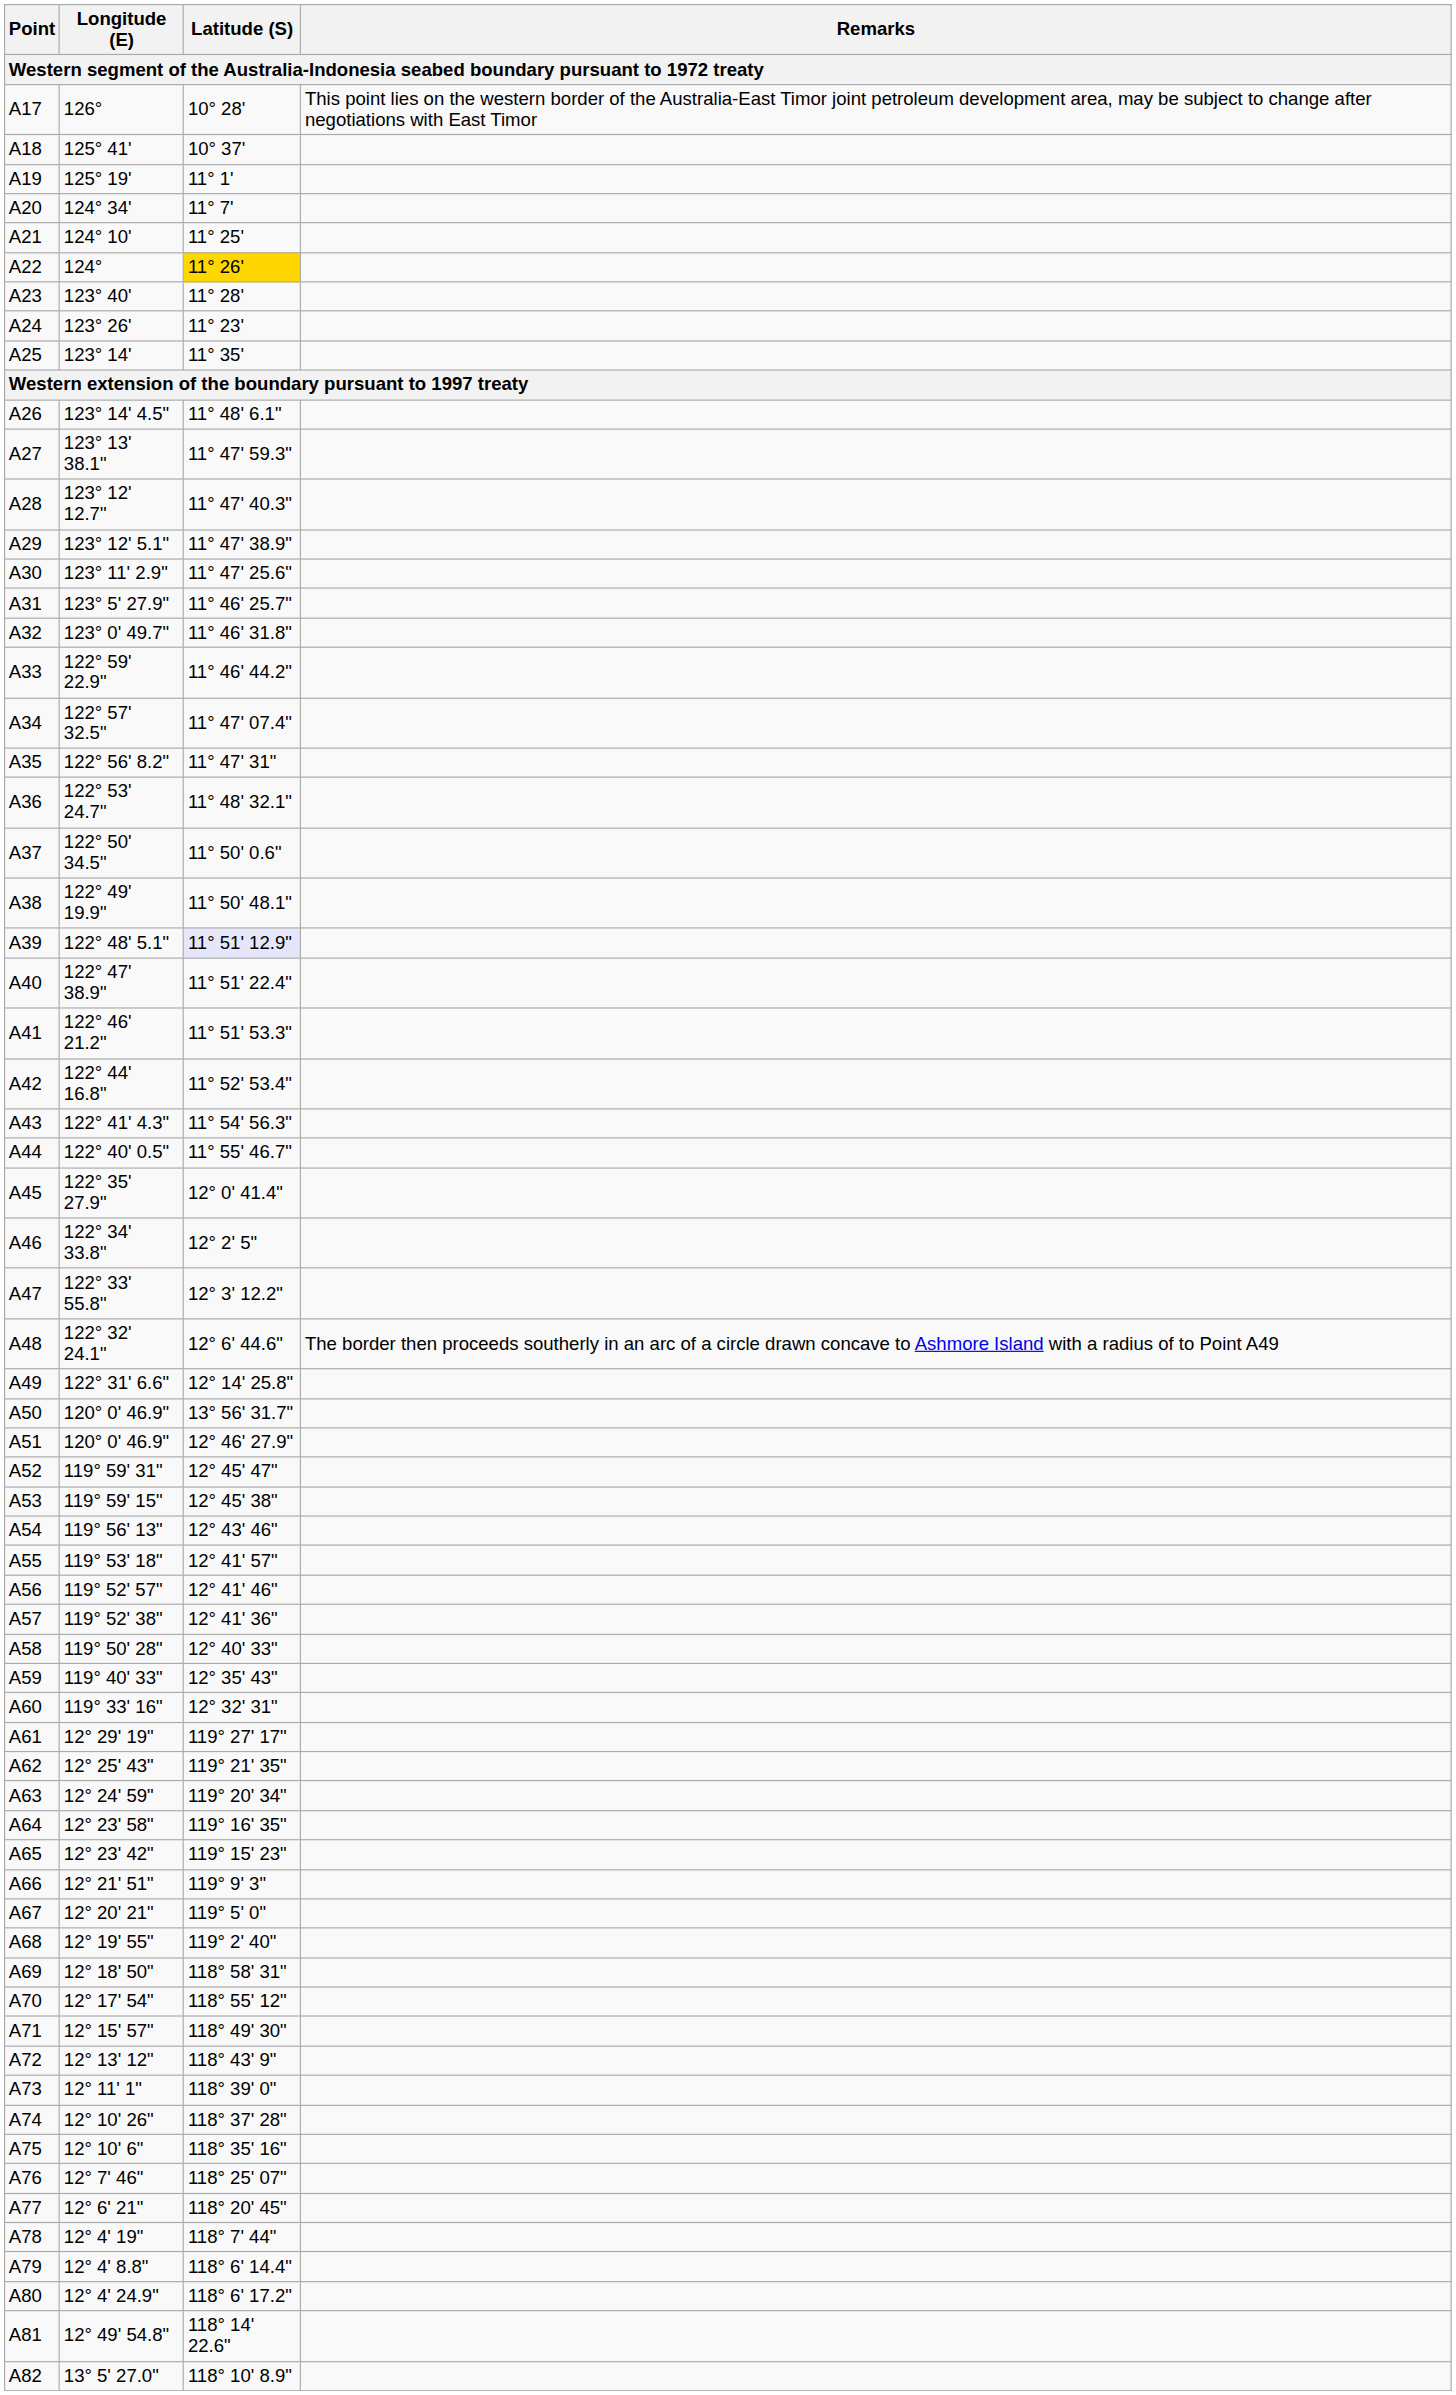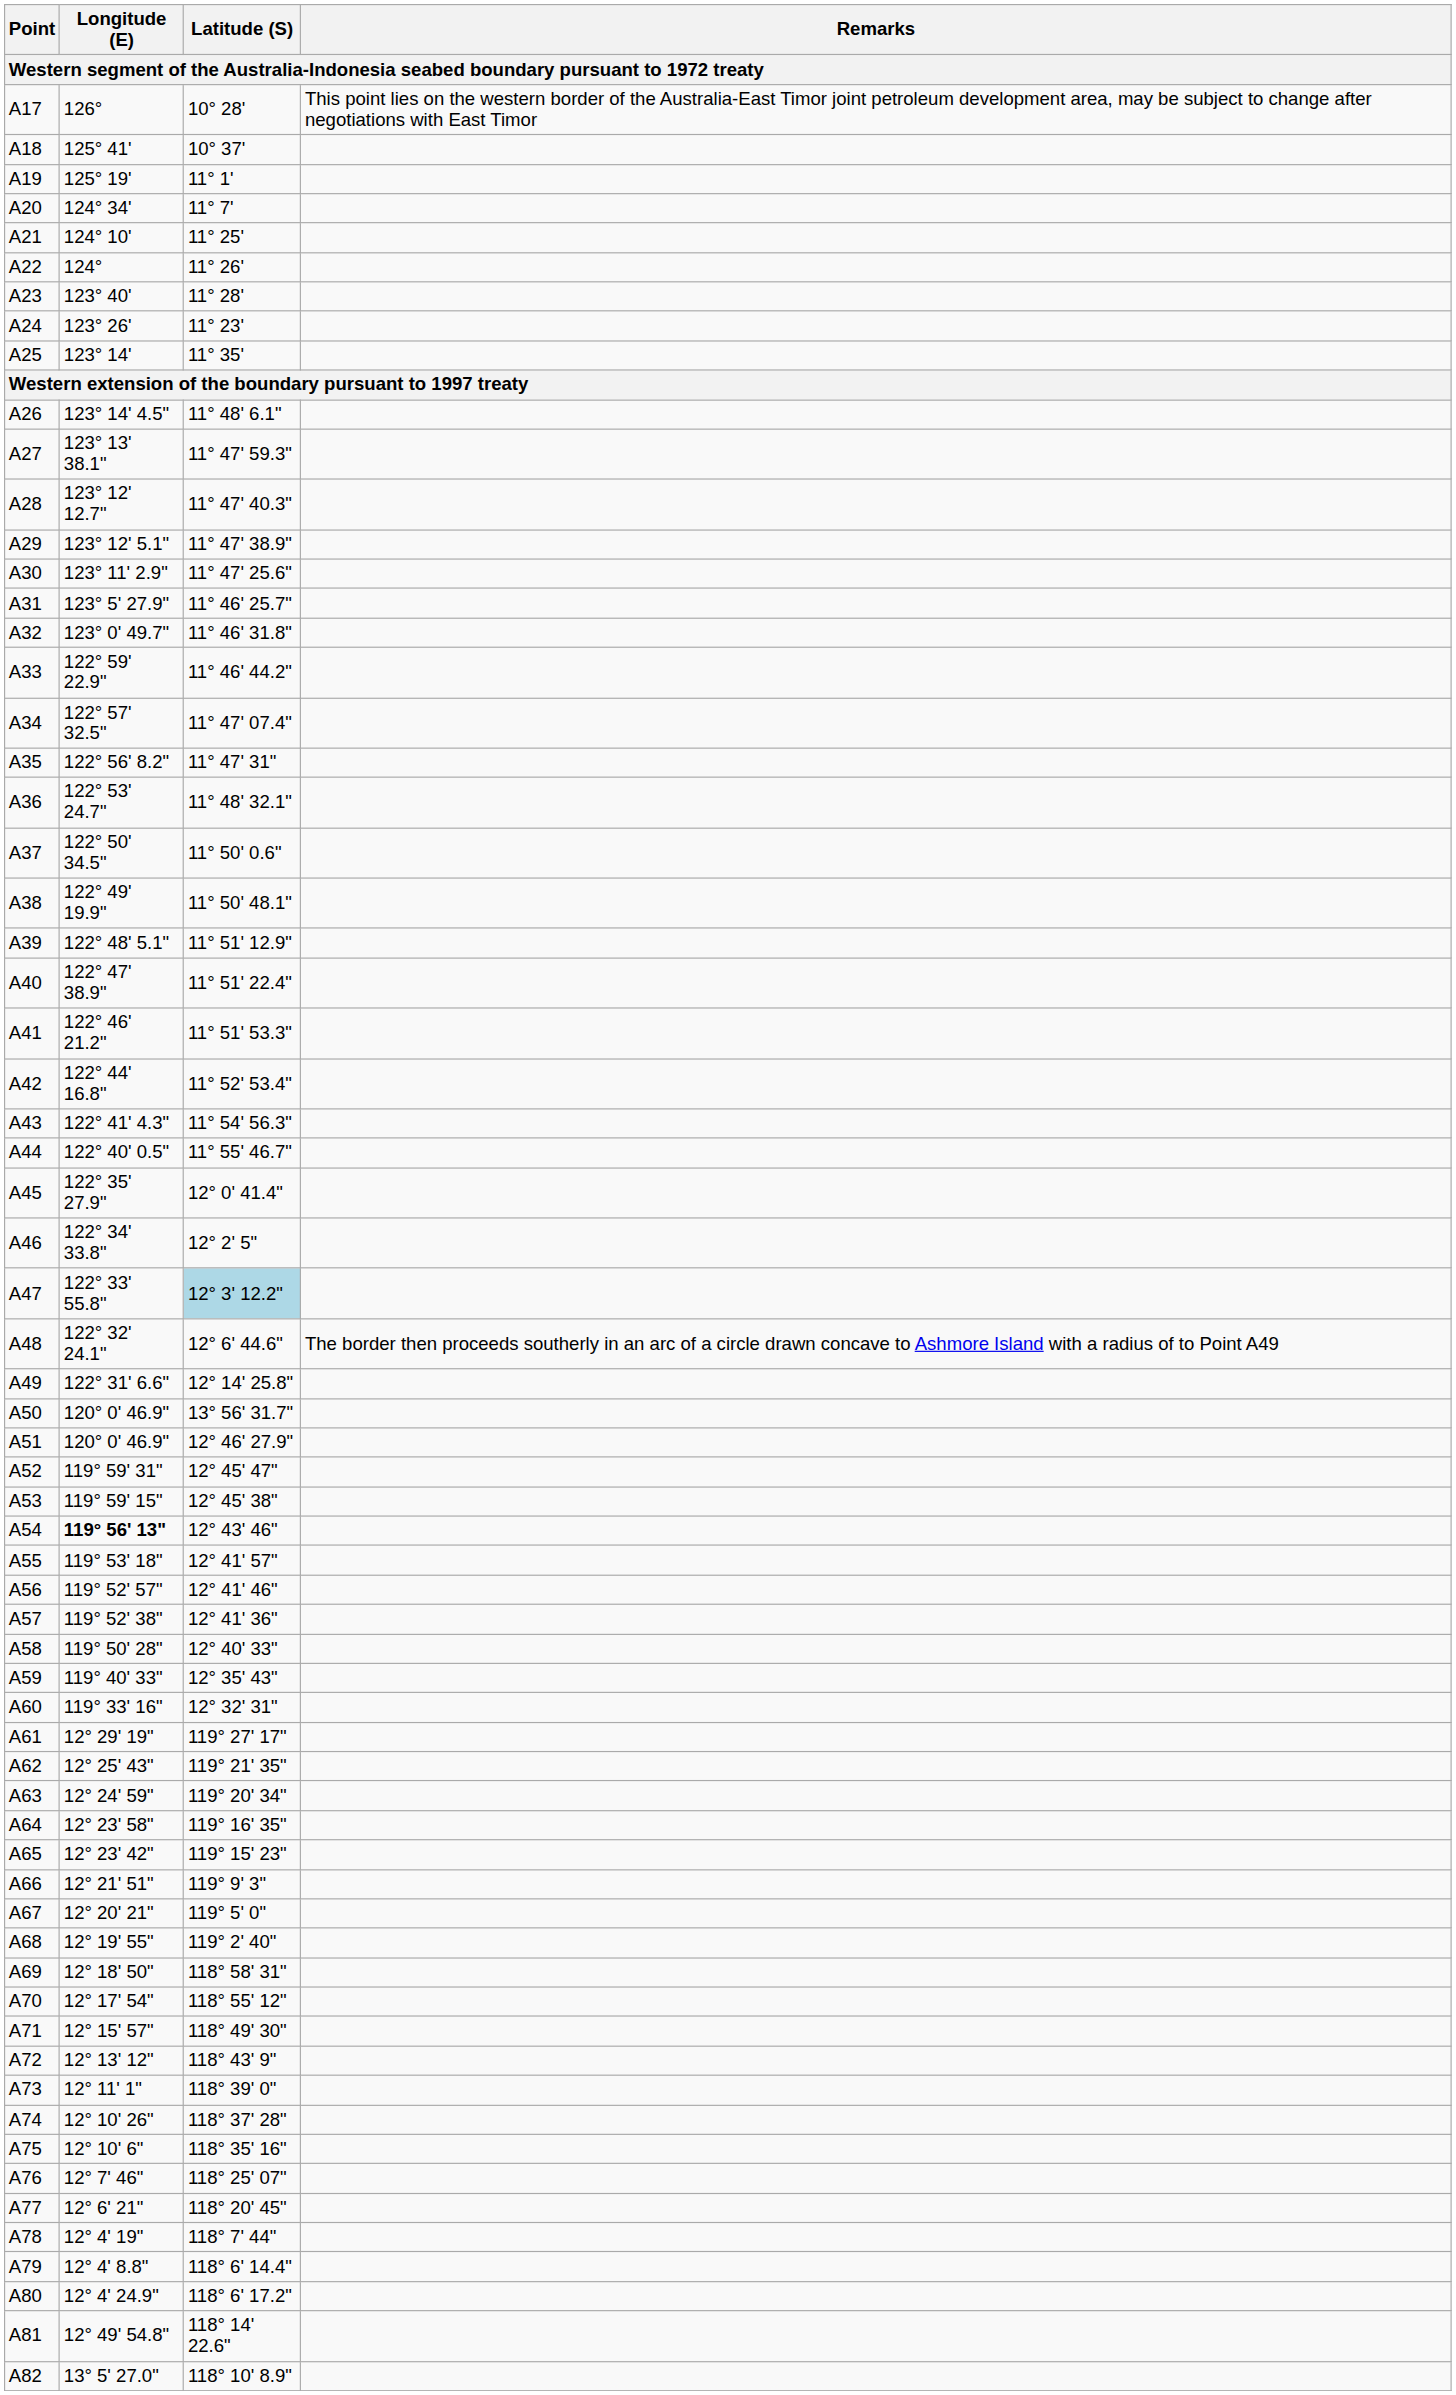(216, 267) gold background -> (216, 267) no background
(240, 943) lavender background -> (240, 943) no background
(235, 1293) no background -> (235, 1293) lightblue background
(113, 1530) normal -> (115, 1530) bold
